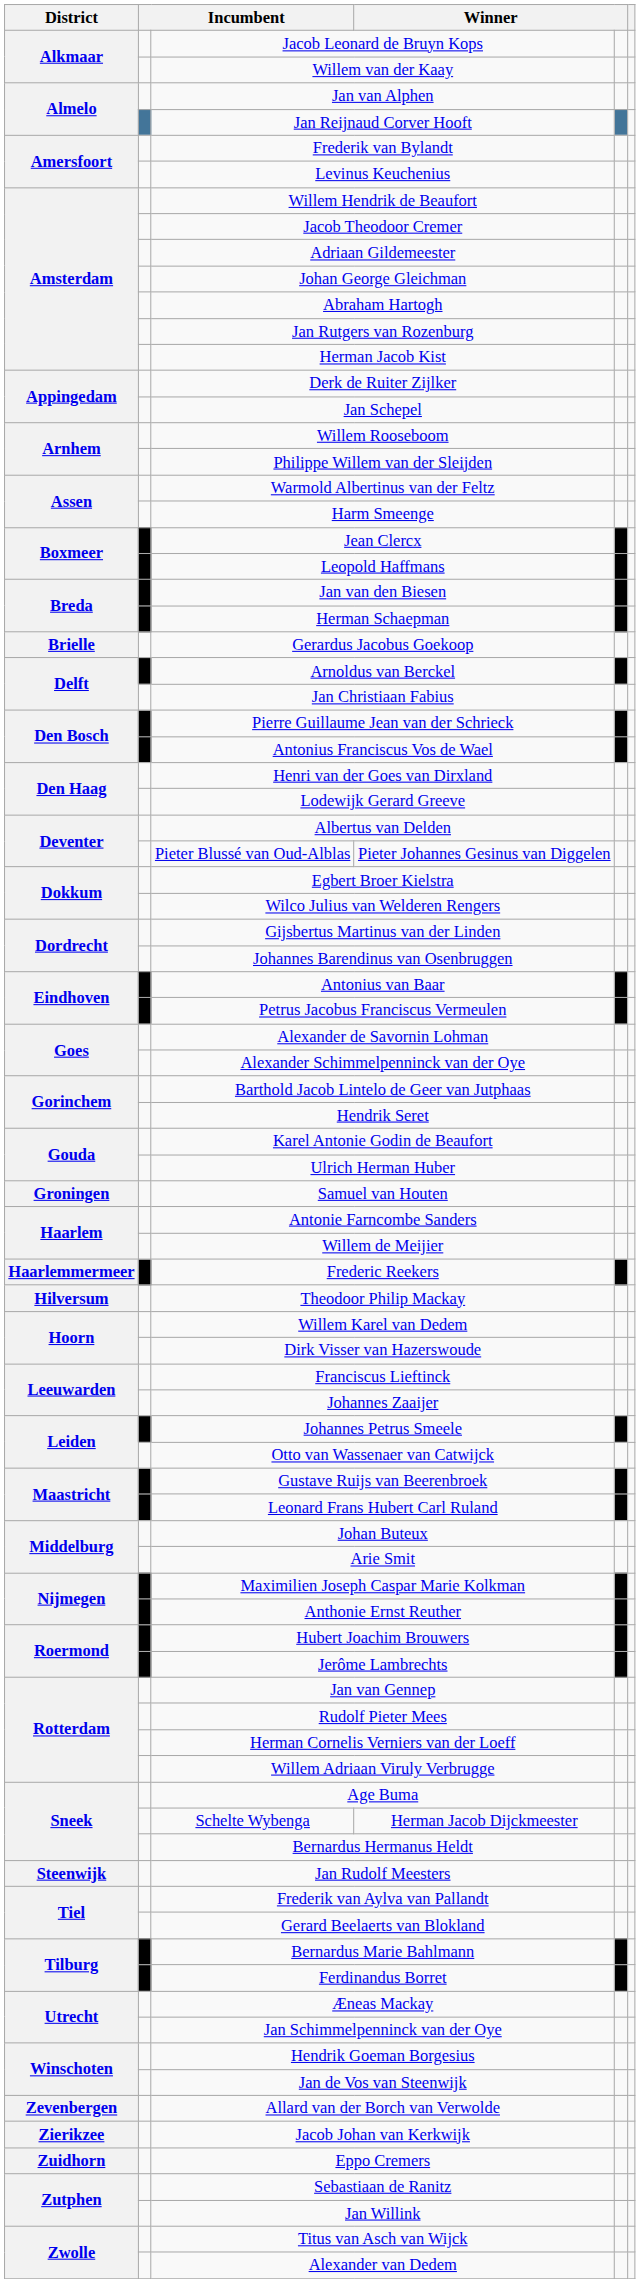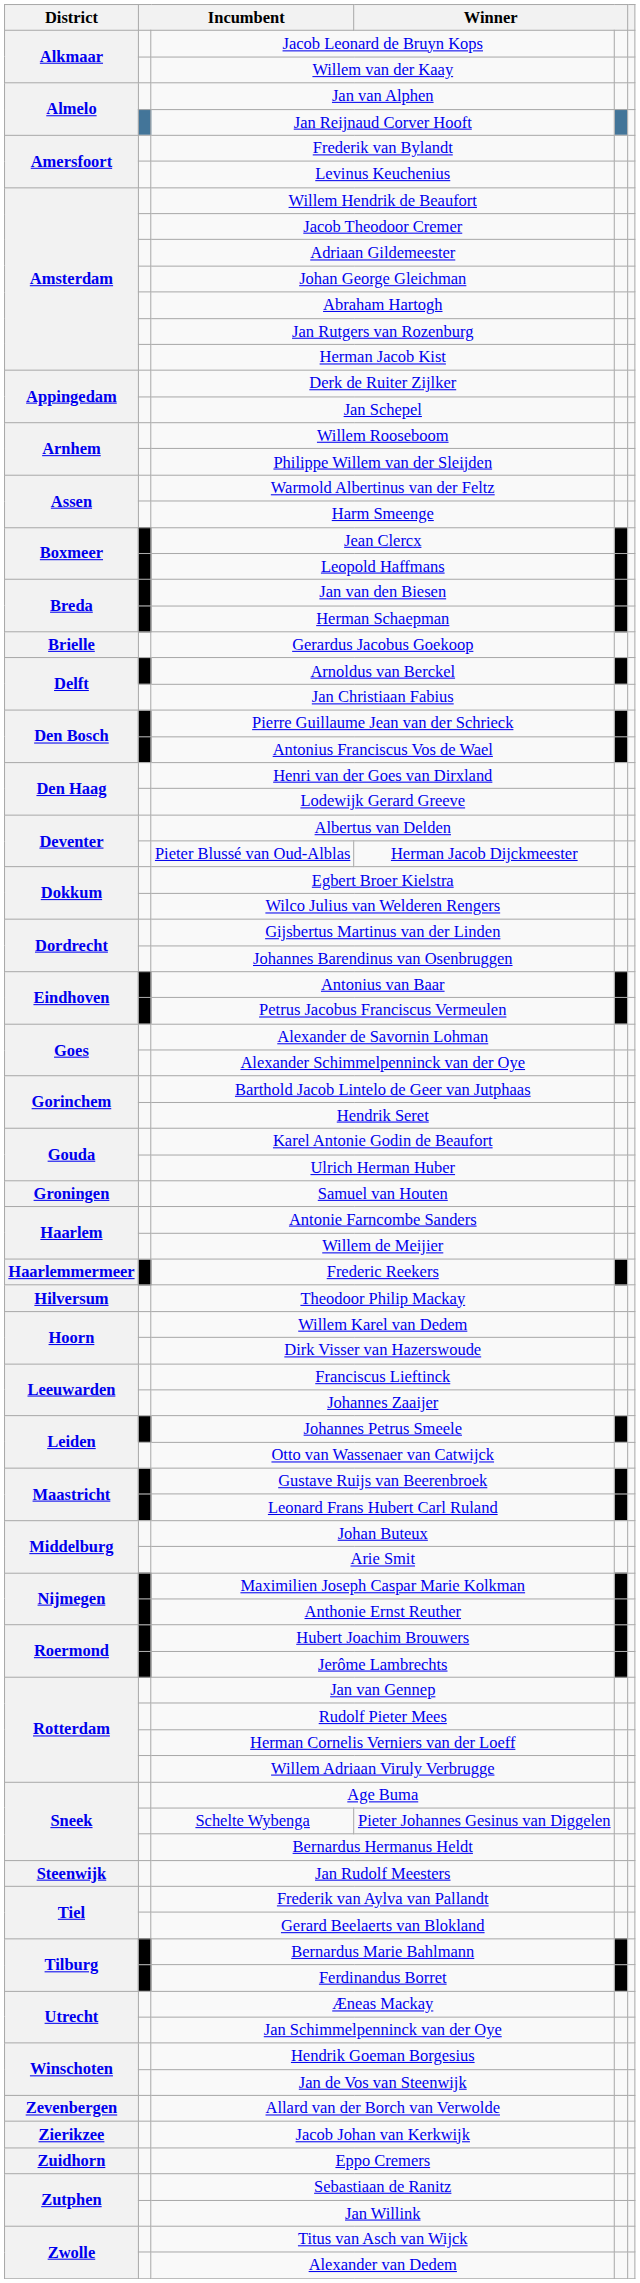(484, 853) Pieter Johannes Gesinus van Diggelen -> (484, 853) Herman Jacob Dijckmeester
(484, 1820) Herman Jacob Dijckmeester -> (484, 1820) Pieter Johannes Gesinus van Diggelen
